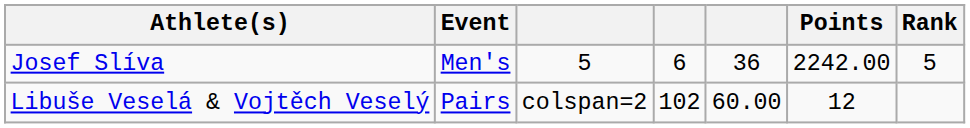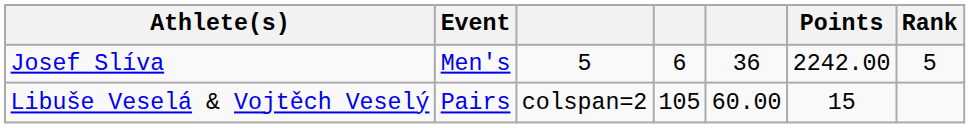(680, 102) 102 -> (680, 102) 105
(842, 102) 12 -> (842, 102) 15
